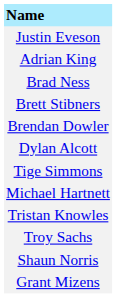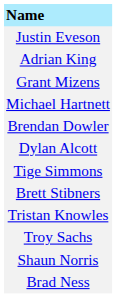(58, 81) Brad Ness -> (58, 81) Grant Mizens
(58, 104) Brett Stibners -> (58, 104) Michael Hartnett
(58, 193) Michael Hartnett -> (58, 193) Brett Stibners
(58, 282) Grant Mizens -> (58, 282) Brad Ness
